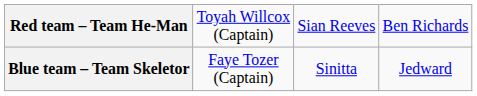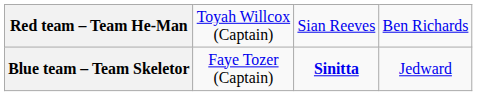(336, 68) normal -> (336, 68) bold
